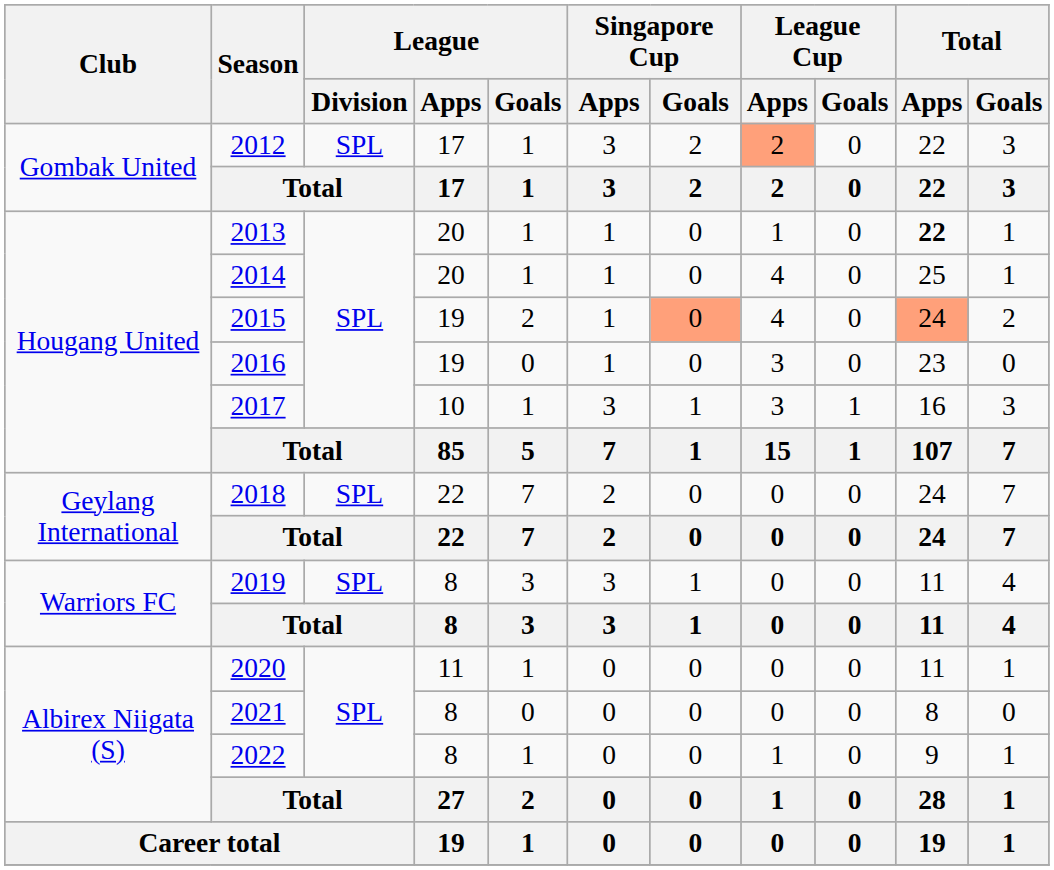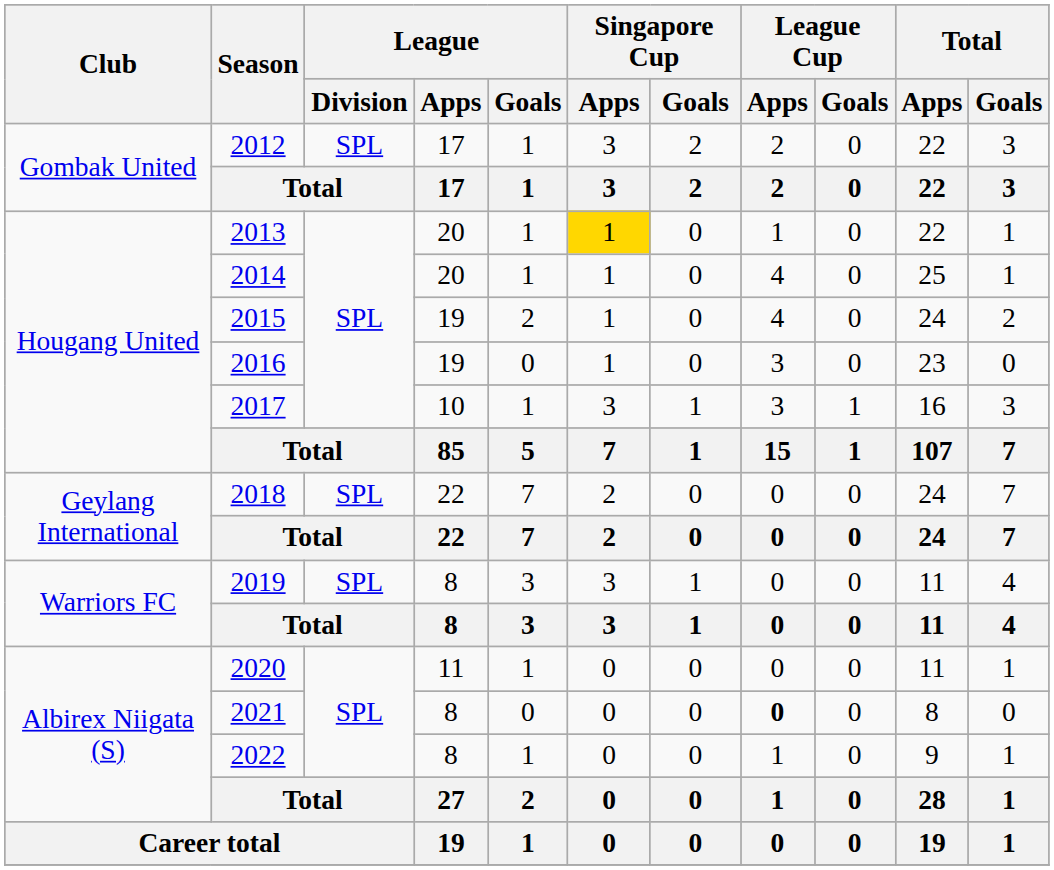(777, 144) lightsalmon background -> (777, 144) no background
(609, 231) no background -> (609, 231) gold background
(932, 231) bold -> (932, 231) normal
(695, 319) lightsalmon background -> (695, 319) no background
(932, 319) lightsalmon background -> (932, 319) no background
(777, 711) normal -> (777, 711) bold
